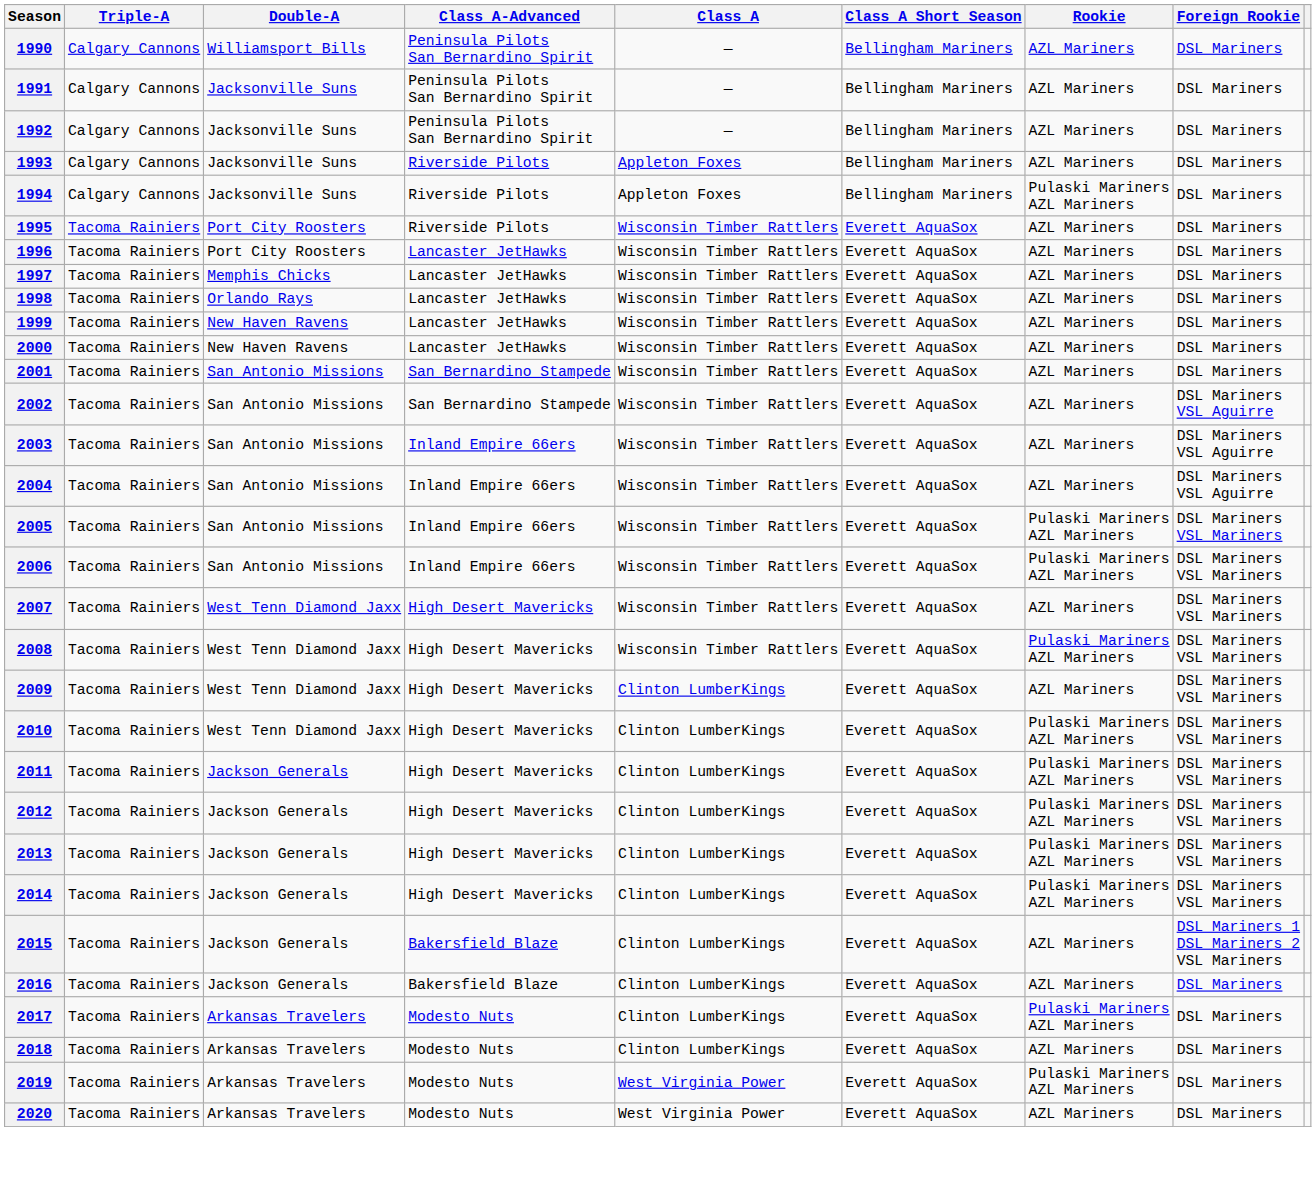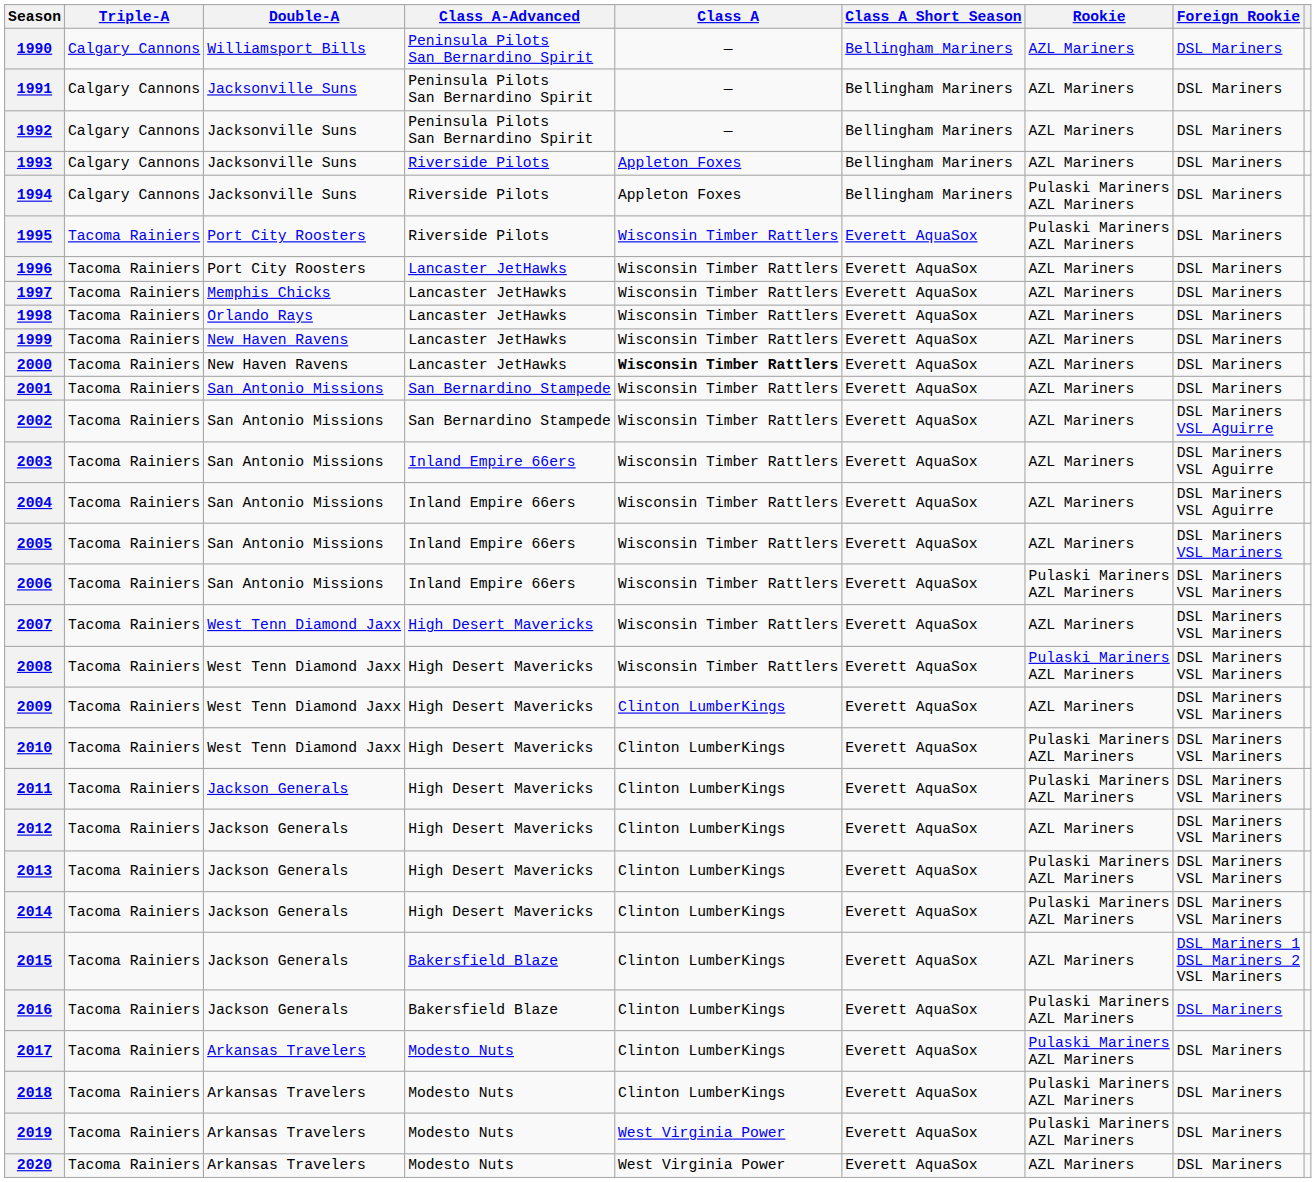(1081, 228) AZL Mariners -> (1099, 236) Pulaski Mariners AZL Mariners
(728, 348) normal -> (728, 365) bold
(1099, 527) Pulaski Mariners AZL Mariners -> (1081, 544) AZL Mariners
(1099, 813) Pulaski Mariners AZL Mariners -> (1081, 830) AZL Mariners
(1081, 985) AZL Mariners -> (1099, 1010) Pulaski Mariners AZL Mariners
(1081, 1050) AZL Mariners -> (1099, 1092) Pulaski Mariners AZL Mariners
